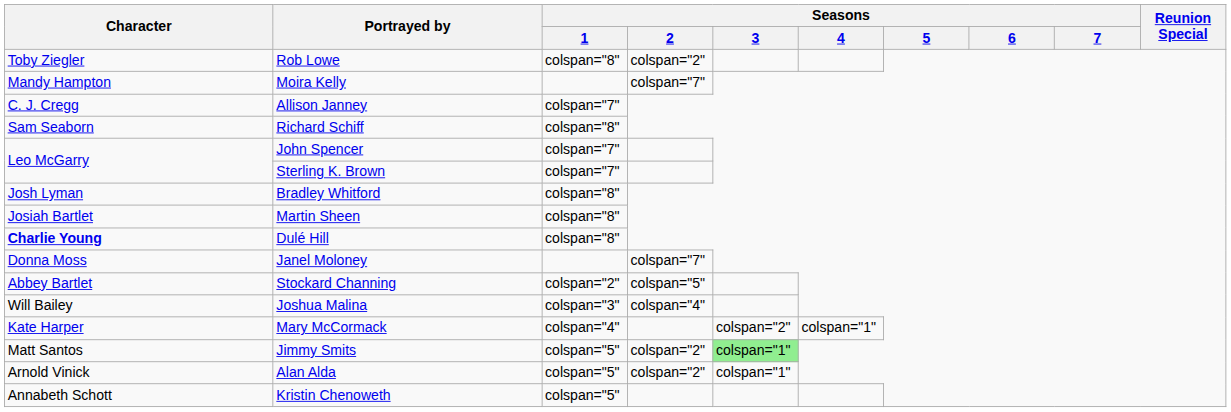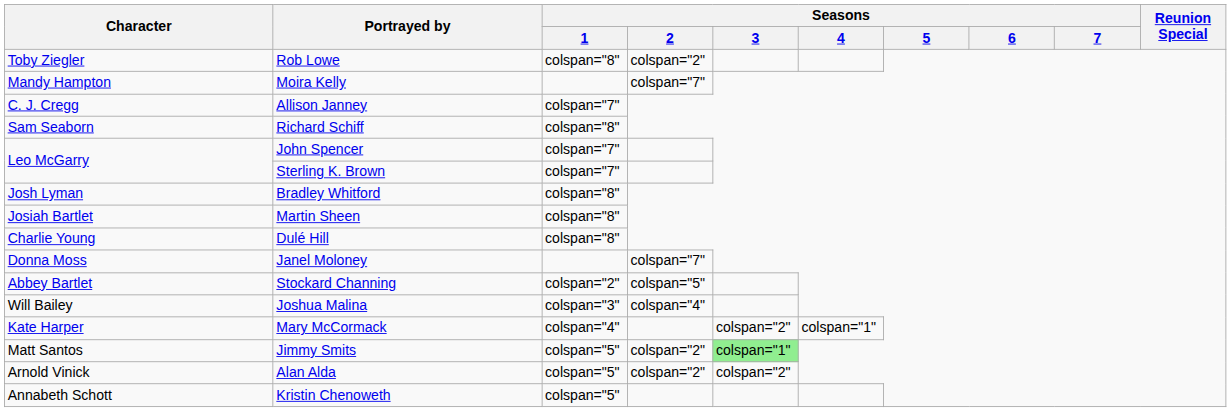(55, 238) bold -> (52, 238) normal
(753, 372) colspan="1" -> (753, 372) colspan="2"
